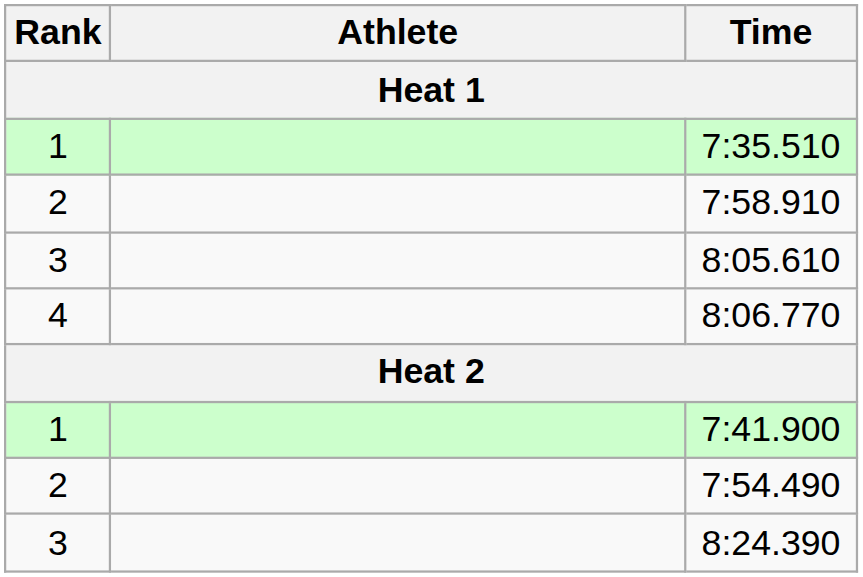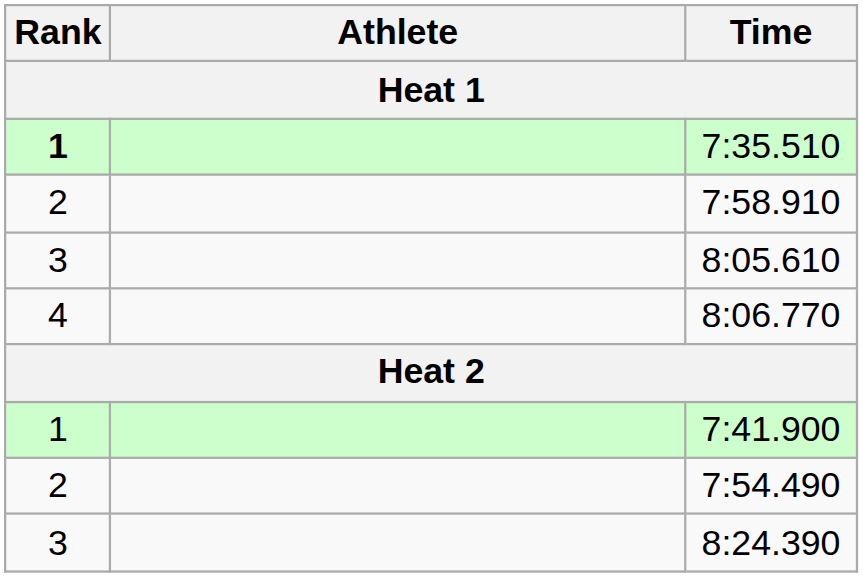(58, 145) normal -> (58, 145) bold
